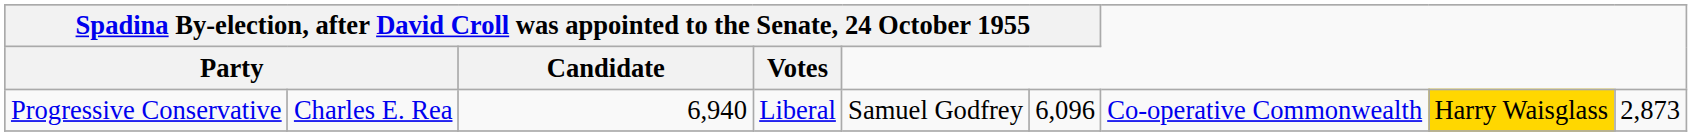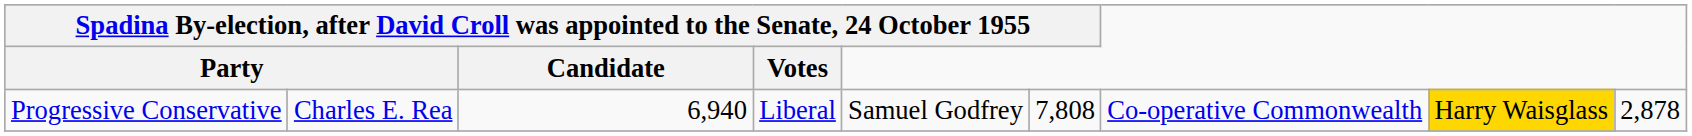(1065, 109) 6,096 -> (1065, 109) 7,808
(1650, 109) 2,873 -> (1650, 109) 2,878
